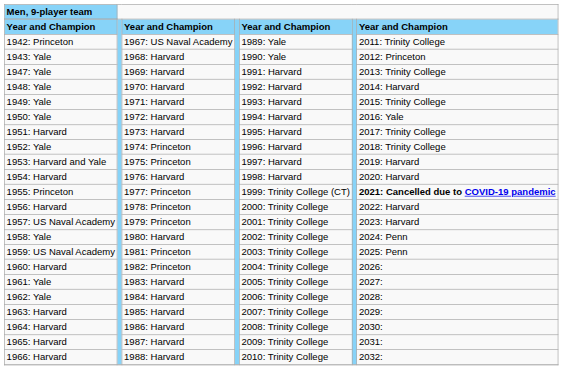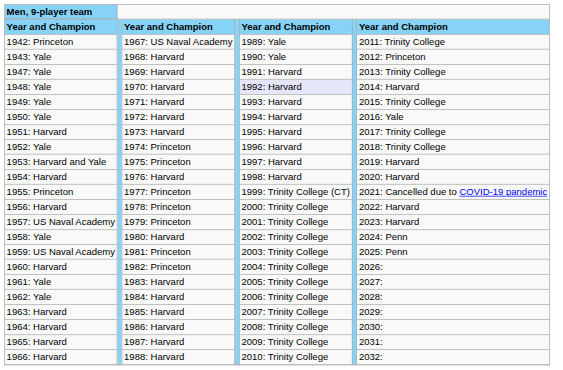(272, 86) no background -> (272, 86) lavender background
(457, 192) bold -> (453, 192) normal
